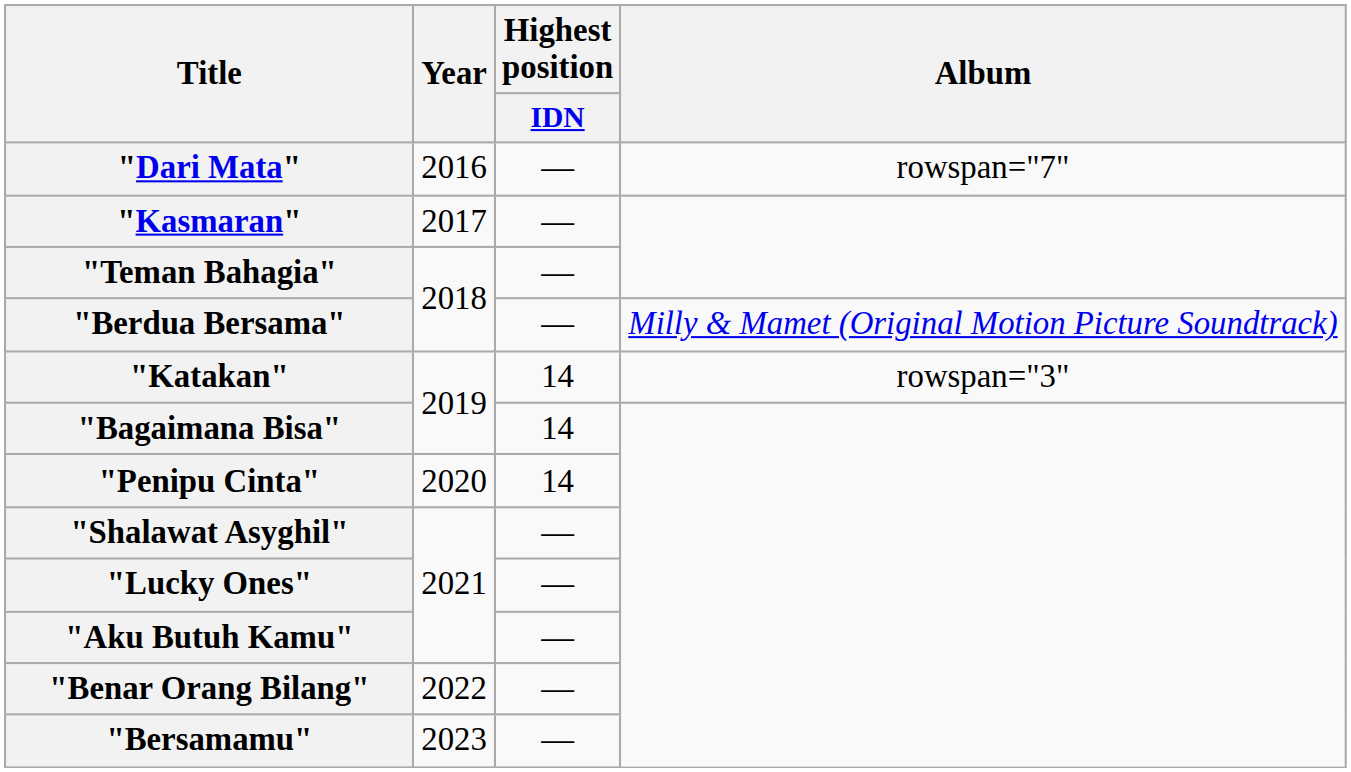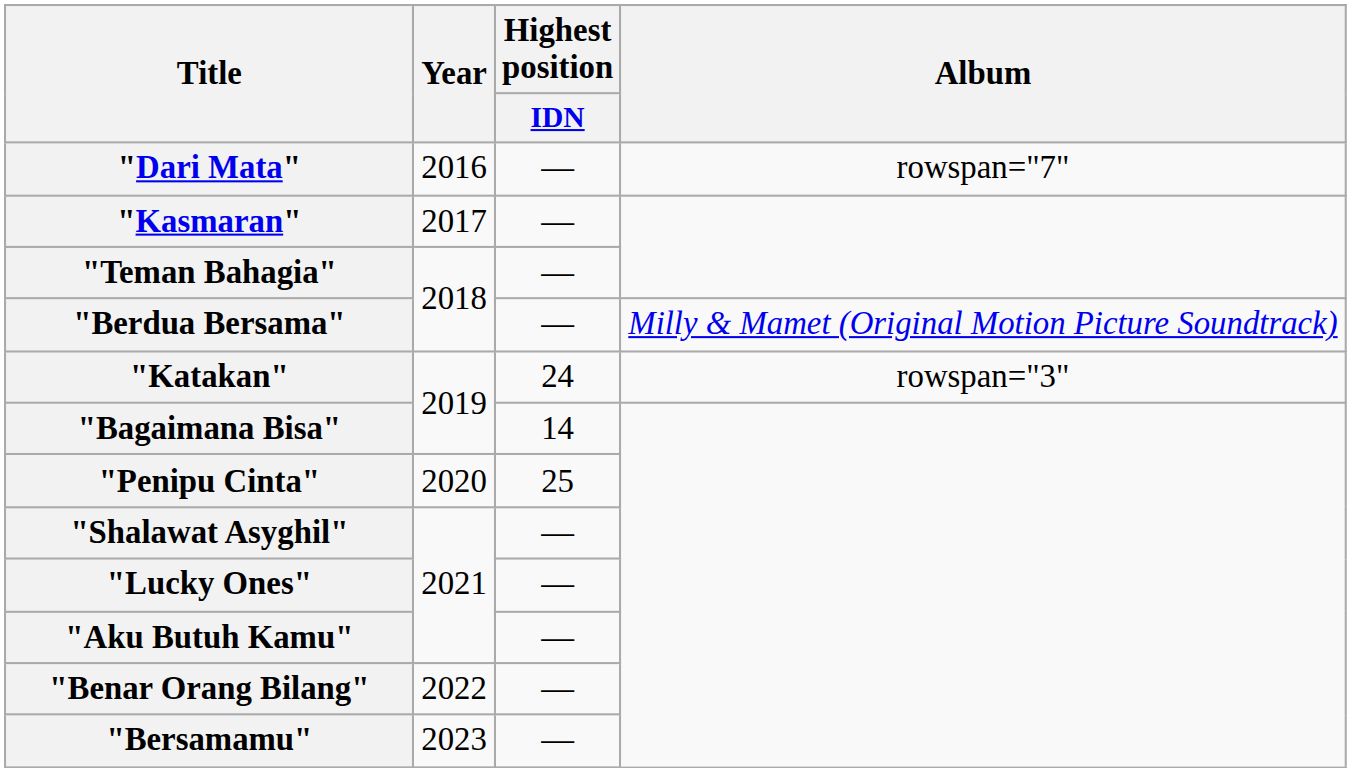(558, 376) 14 -> (558, 376) 24
(558, 480) 14 -> (558, 480) 25
